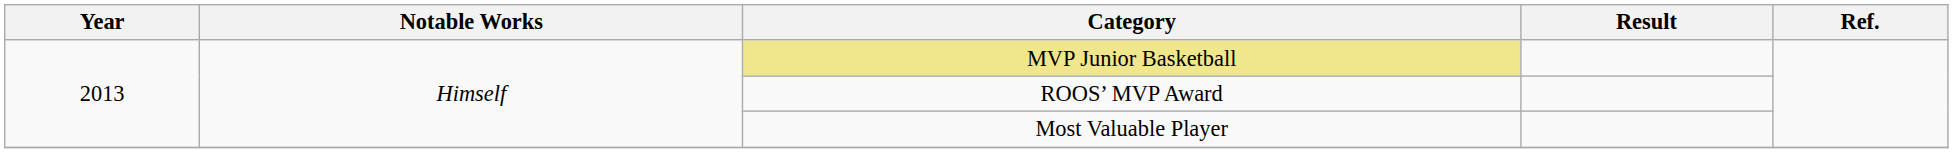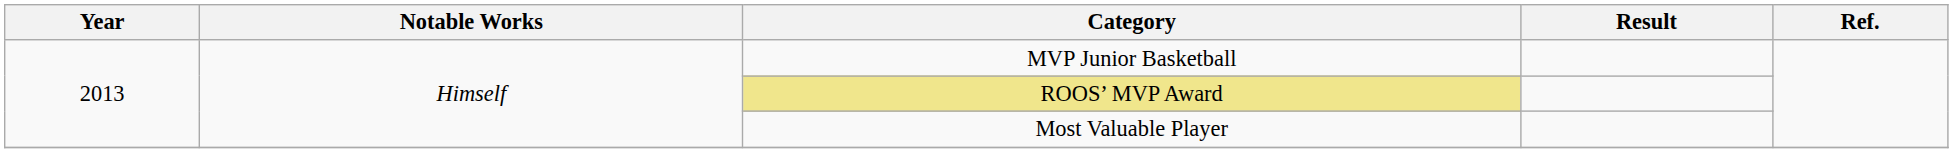(1132, 57) khaki background -> (1132, 57) no background
(1132, 93) no background -> (1132, 93) khaki background
